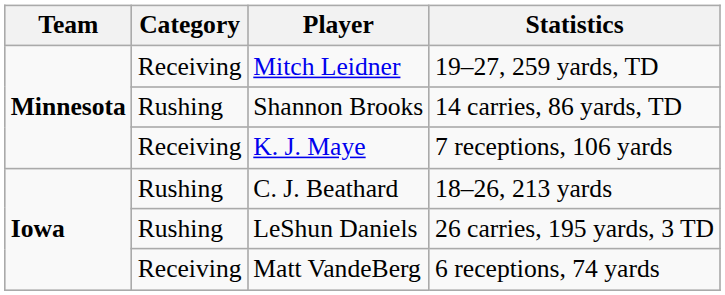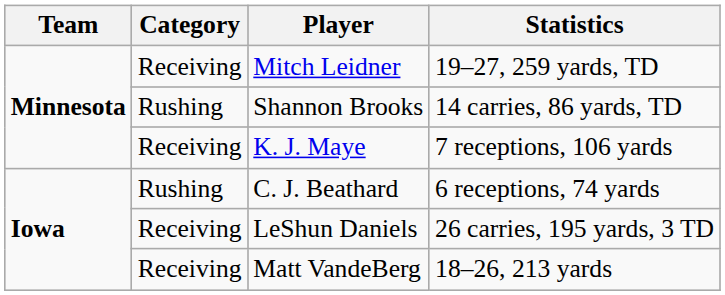(524, 187) 18–26, 213 yards -> (547, 187) 6 receptions, 74 yards
(180, 228) Rushing -> (190, 228) Receiving
(547, 268) 6 receptions, 74 yards -> (524, 268) 18–26, 213 yards
